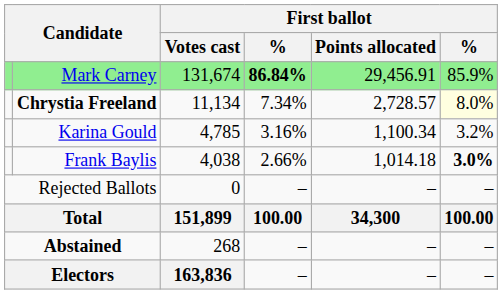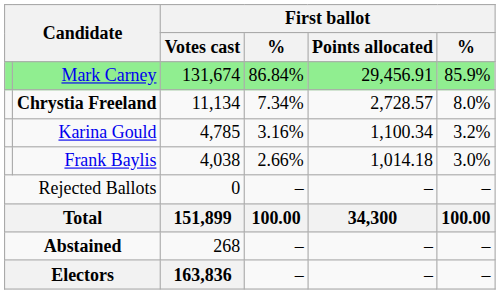(278, 75) bold -> (276, 75) normal
(475, 103) lightyellow background -> (472, 103) no background
(473, 160) bold -> (472, 160) normal
